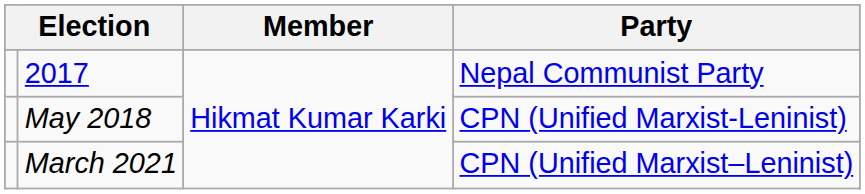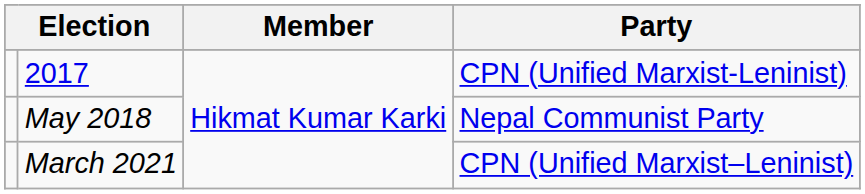(612, 73) Nepal Communist Party -> (653, 73) CPN (Unified Marxist-Leninist)
(653, 118) CPN (Unified Marxist-Leninist) -> (612, 118) Nepal Communist Party
